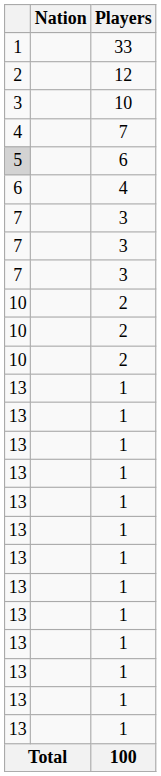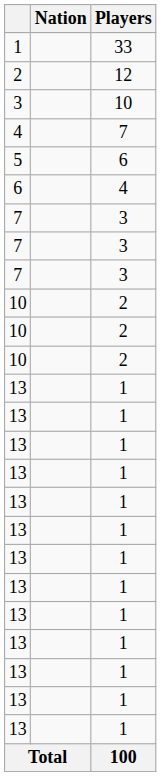(18, 160) lightgrey background -> (18, 160) no background
